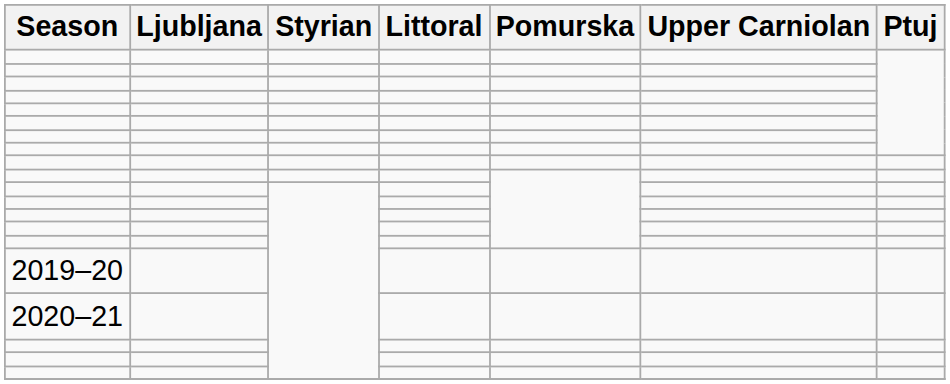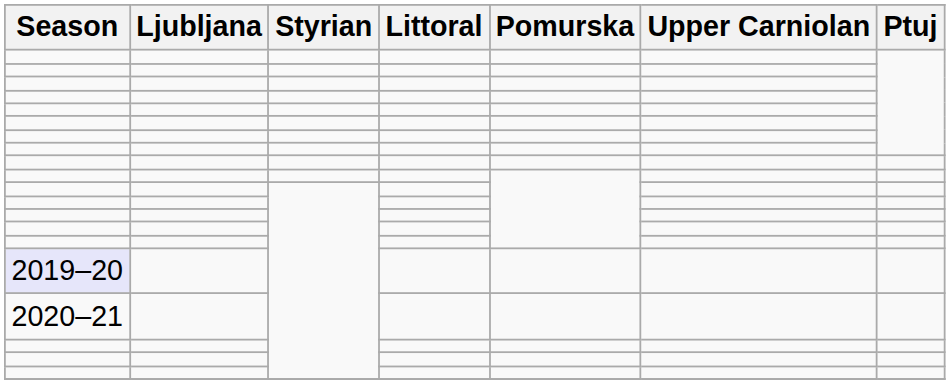(67, 270) no background -> (67, 270) lavender background
